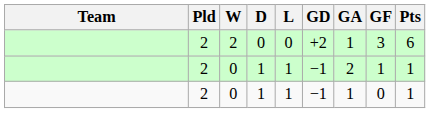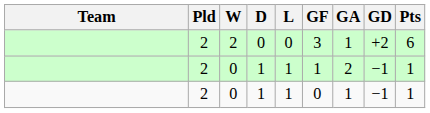columns swapped: (381, 17) <-> (318, 17)
